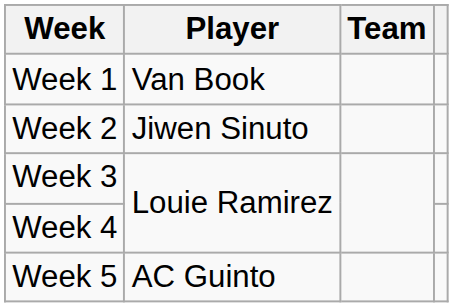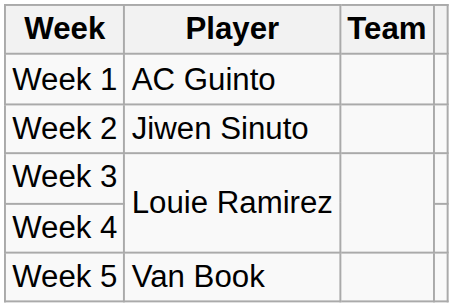(198, 78) Van Book -> (204, 78) AC Guinto
(204, 276) AC Guinto -> (198, 276) Van Book
